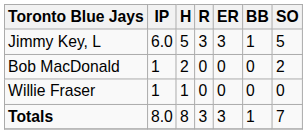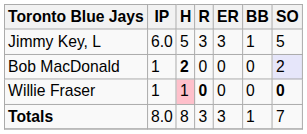(184, 66) normal -> (184, 66) bold
(280, 66) no background -> (280, 66) lavender background
(184, 91) no background -> (184, 91) pink background
(203, 91) normal -> (203, 91) bold
(280, 91) normal -> (280, 91) bold
